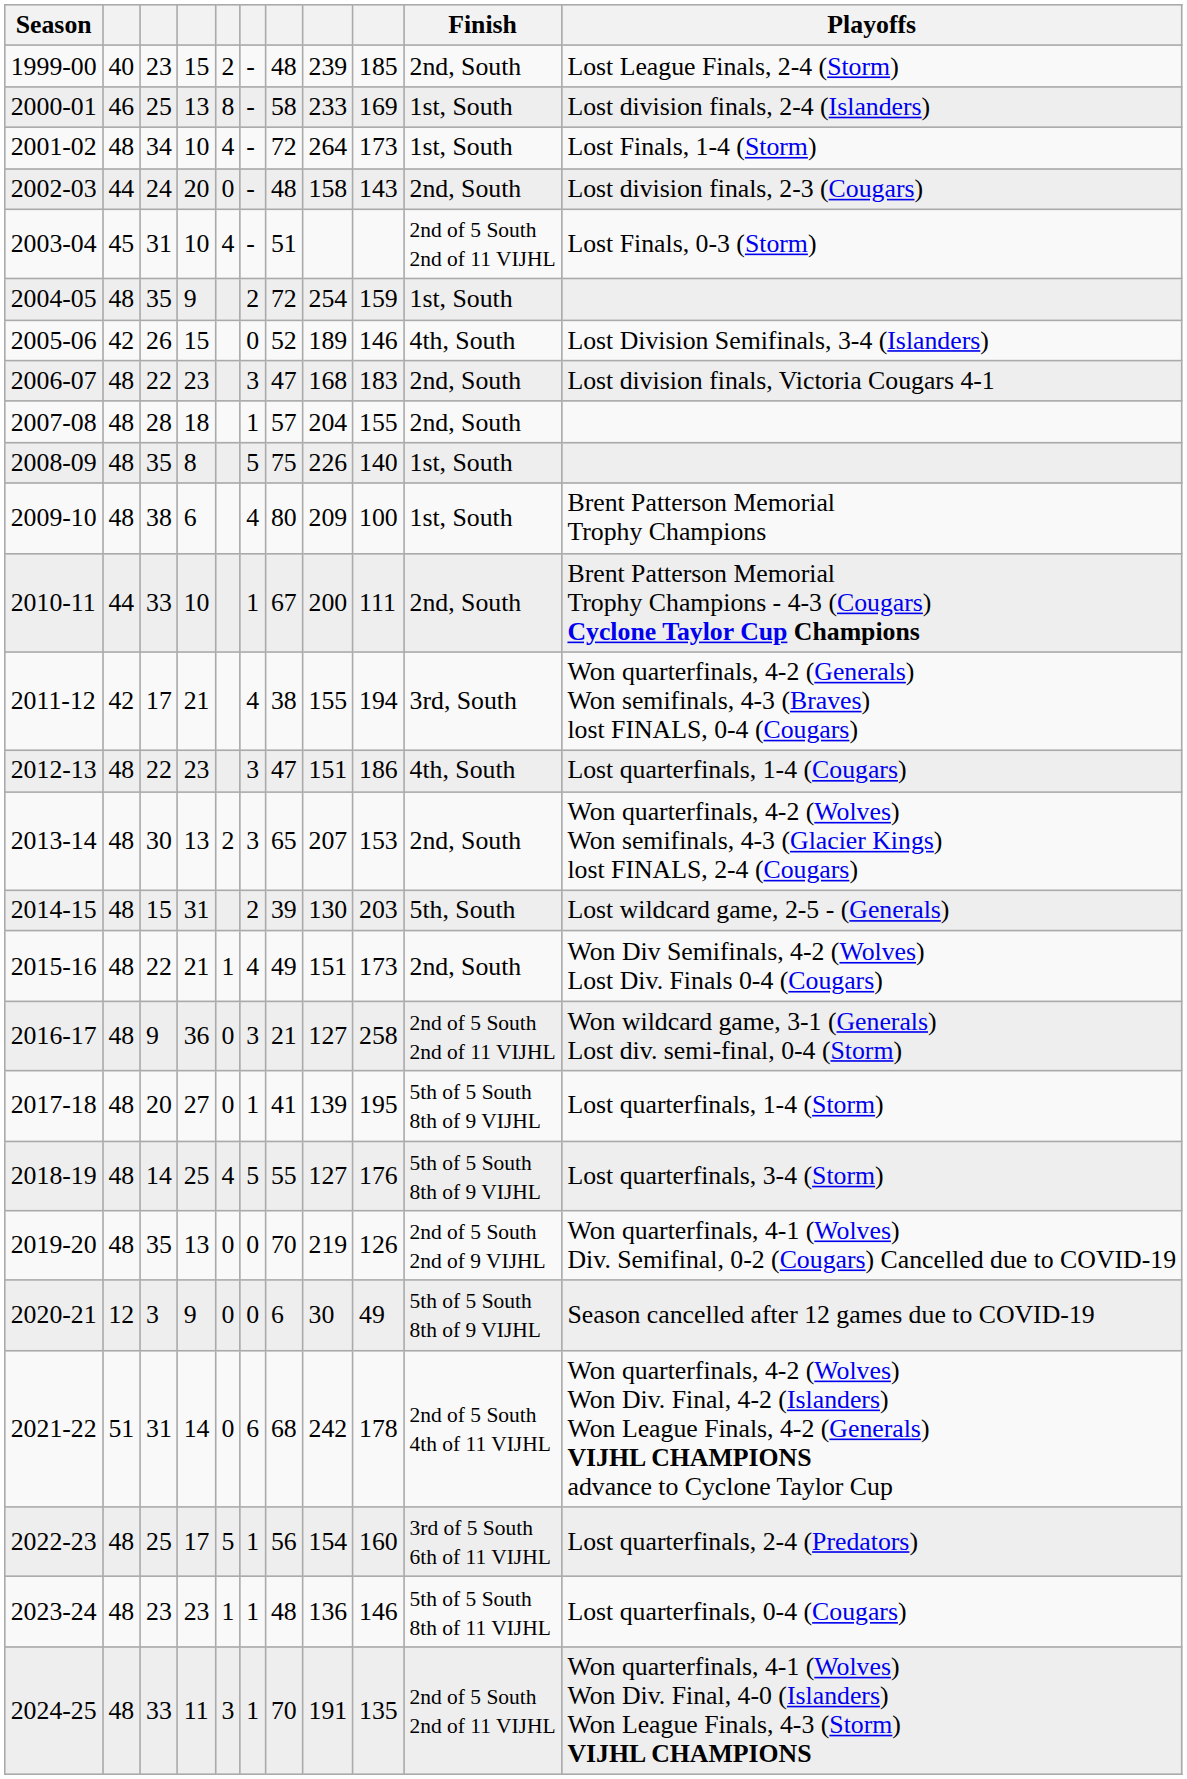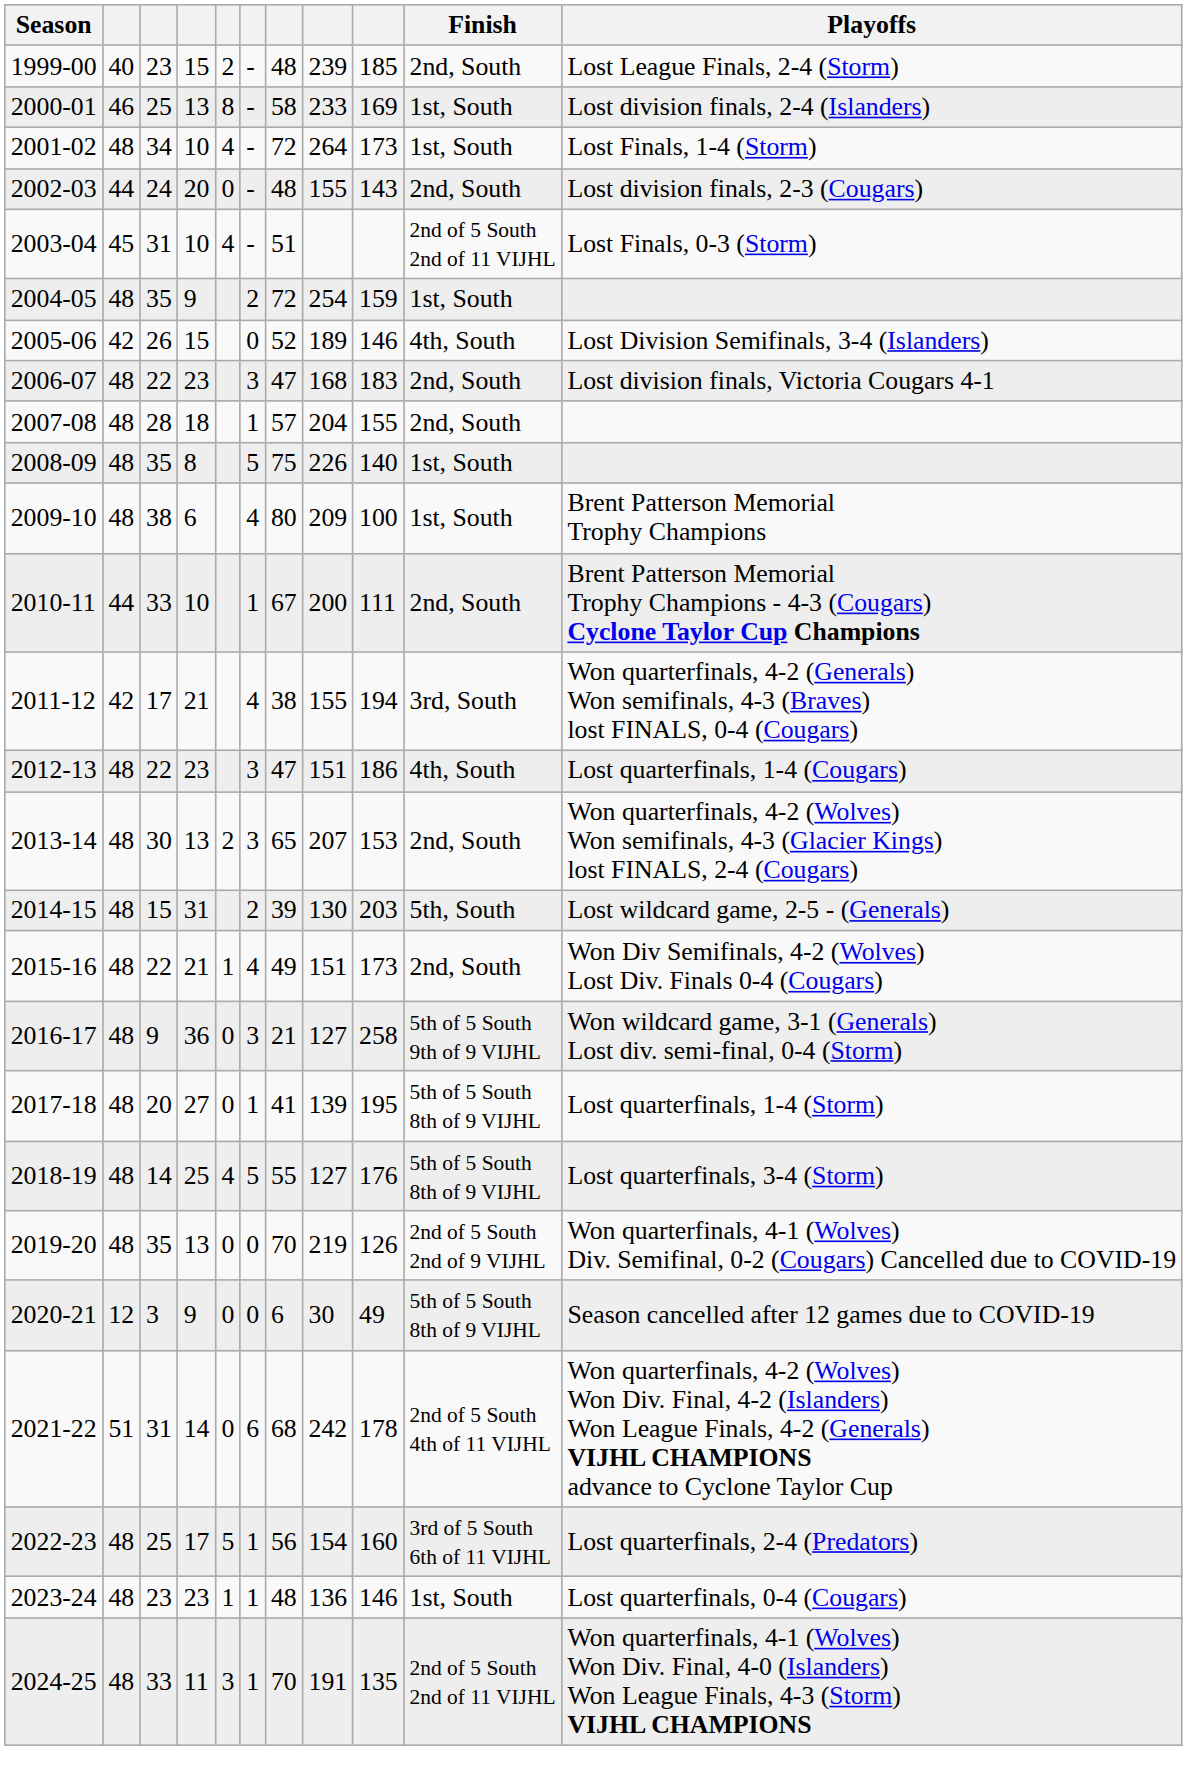(328, 188) 158 -> (328, 188) 155
(483, 1037) 2nd of 5 South 2nd of 11 VIJHL -> (475, 1037) 5th of 5 South 9th of 9 VIJHL
(480, 1612) 5th of 5 South 8th of 11 VIJHL -> (461, 1596) 1st, South
